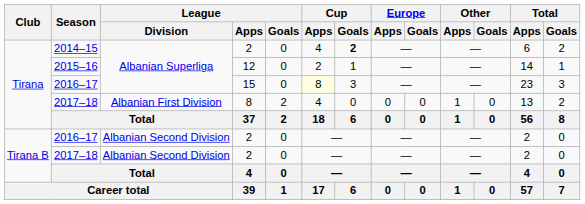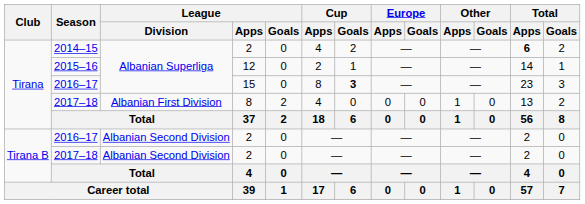(353, 48) bold -> (353, 48) normal
(527, 48) normal -> (527, 48) bold
(318, 84) lightyellow background -> (318, 84) no background
(353, 84) normal -> (353, 84) bold
